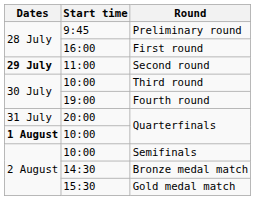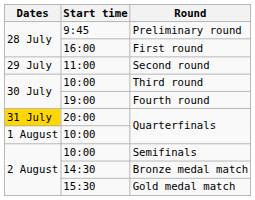(29, 65) bold -> (29, 65) normal
(29, 117) no background -> (29, 117) gold background
(33, 135) bold -> (33, 135) normal
